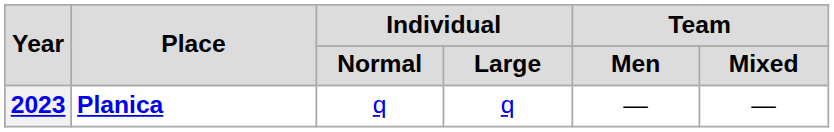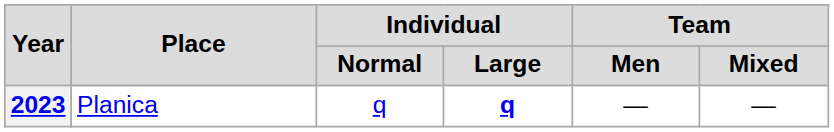(120, 104) bold -> (117, 104) normal
(508, 104) normal -> (508, 104) bold
